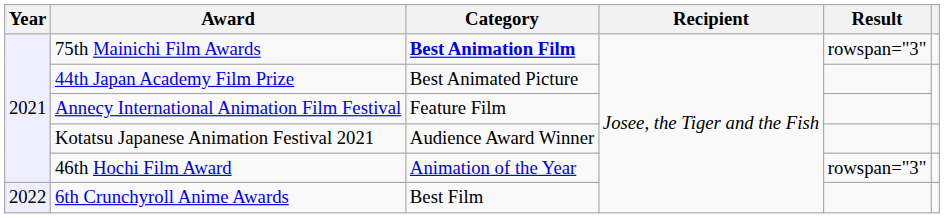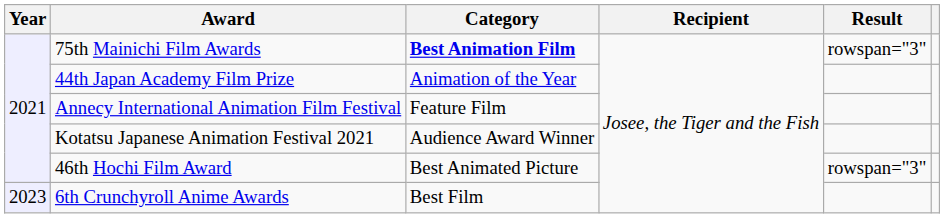(494, 78) Best Animated Picture -> (493, 78) Animation of the Year
(493, 167) Animation of the Year -> (494, 167) Best Animated Picture
(28, 197) 2022 -> (28, 197) 2023
